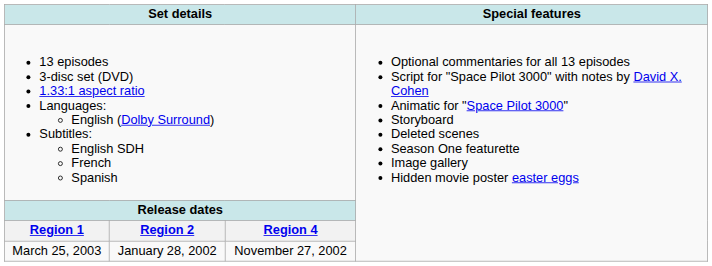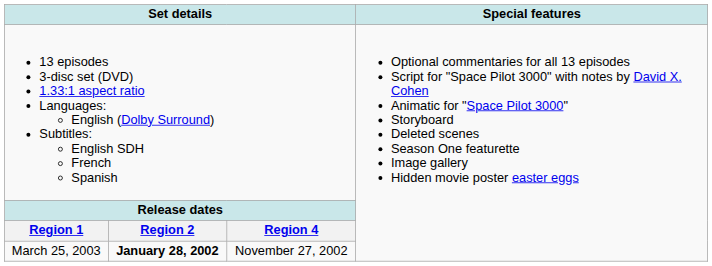(167, 251) normal -> (167, 251) bold
